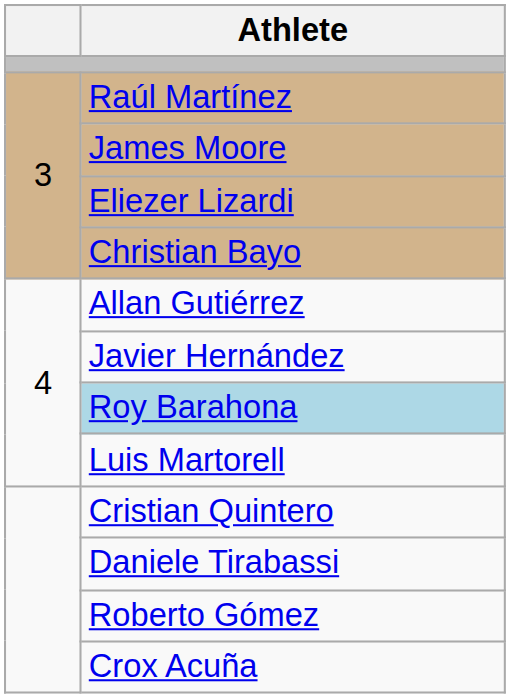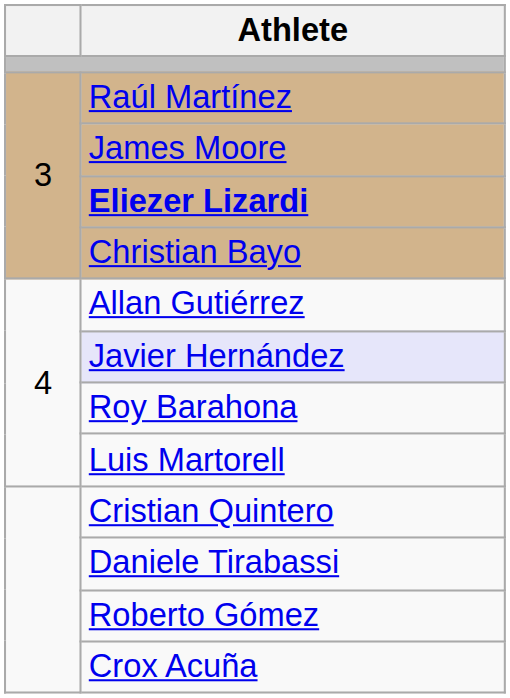(191, 200) normal -> (199, 200) bold
(217, 356) no background -> (217, 356) lavender background
(193, 407) lightblue background -> (193, 407) no background
